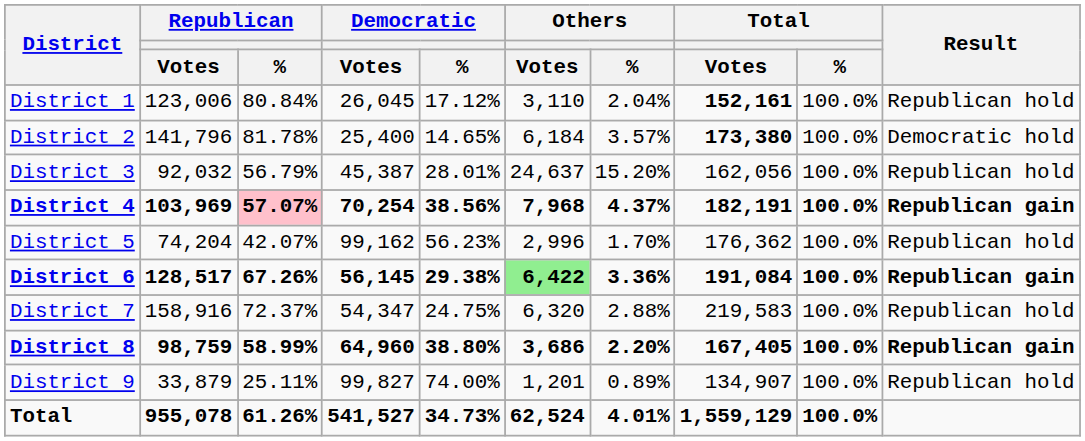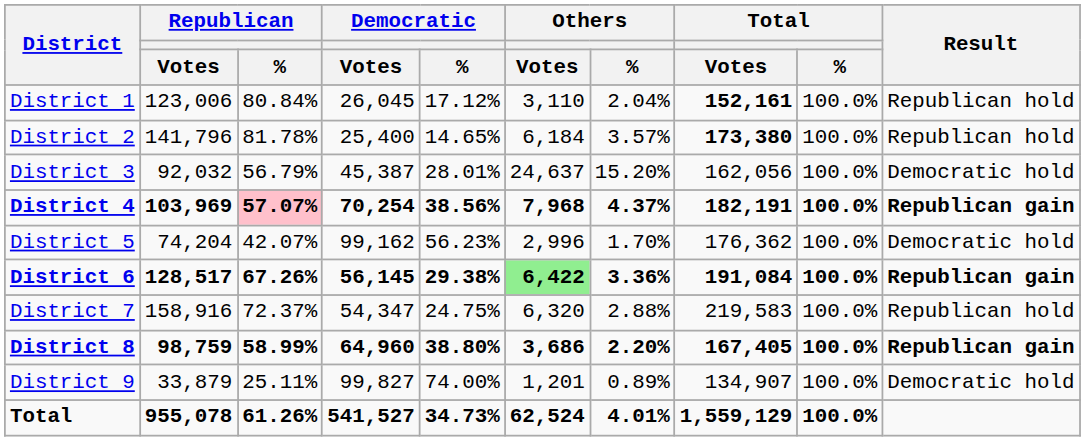(981, 137) Democratic hold -> (981, 137) Republican hold
(981, 172) Republican hold -> (981, 172) Democratic hold
(981, 242) Republican hold -> (981, 242) Democratic hold
(981, 382) Republican hold -> (981, 382) Democratic hold
